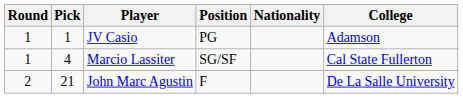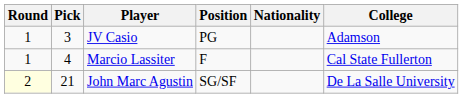(67, 37) 1 -> (67, 37) 3
(218, 59) SG/SF -> (203, 59) F
(28, 81) no background -> (28, 81) lightyellow background
(203, 81) F -> (218, 81) SG/SF
